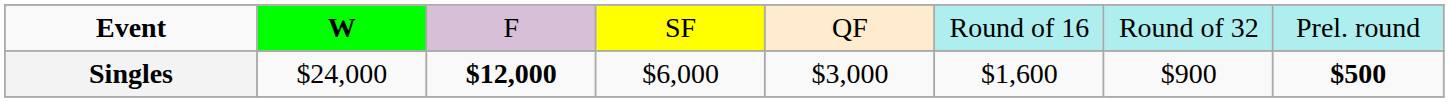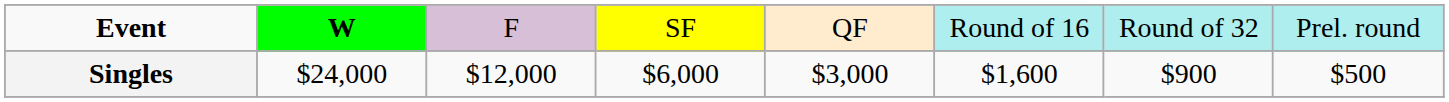(511, 73) bold -> (511, 73) normal
(1358, 73) bold -> (1358, 73) normal
